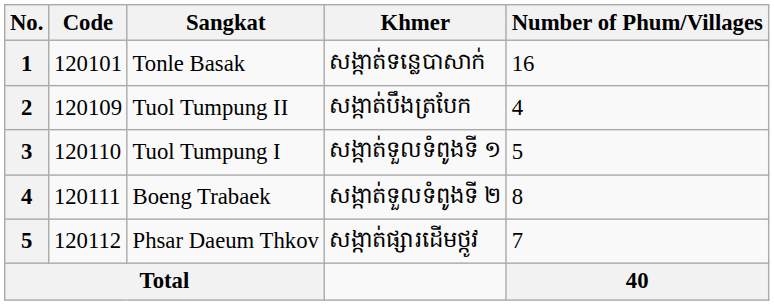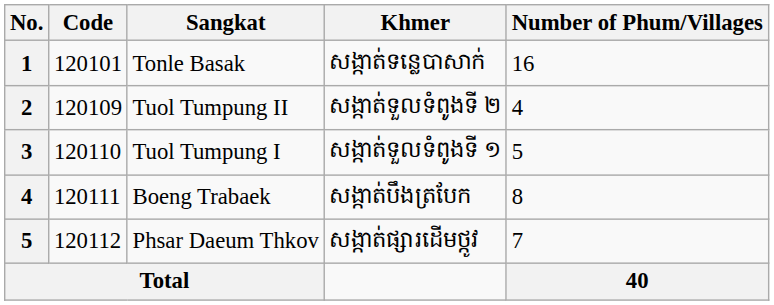(400, 105) សង្កាត់បឹងត្របែក -> (415, 105) សង្កាត់ទួលទំពូងទី ២
(415, 195) សង្កាត់ទួលទំពូងទី ២ -> (400, 195) សង្កាត់បឹងត្របែក
